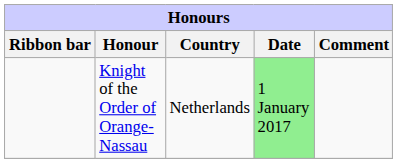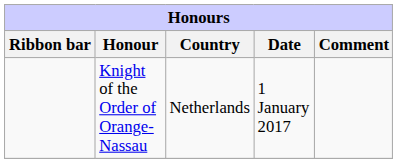(283, 107) lightgreen background -> (283, 107) no background
